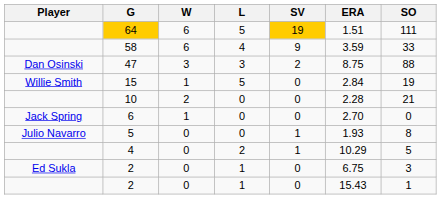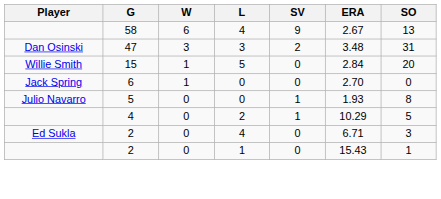- row: (54, 30)
(353, 47) 3.59 -> (353, 30) 2.67
(409, 47) 33 -> (409, 30) 13
(353, 64) 8.75 -> (353, 47) 3.48
(409, 64) 88 -> (409, 47) 31
(409, 82) 19 -> (409, 64) 20
- row: (54, 99)
(242, 168) 1 -> (242, 133) 4
(353, 168) 6.75 -> (353, 133) 6.71
